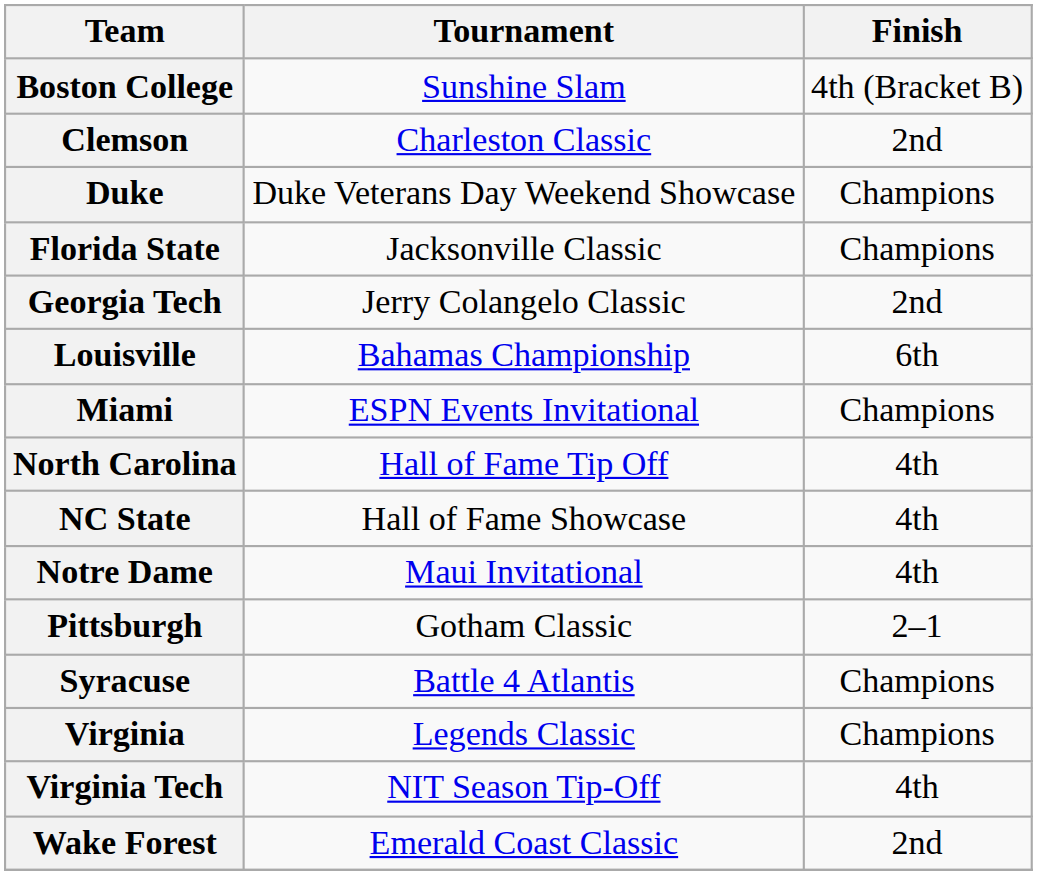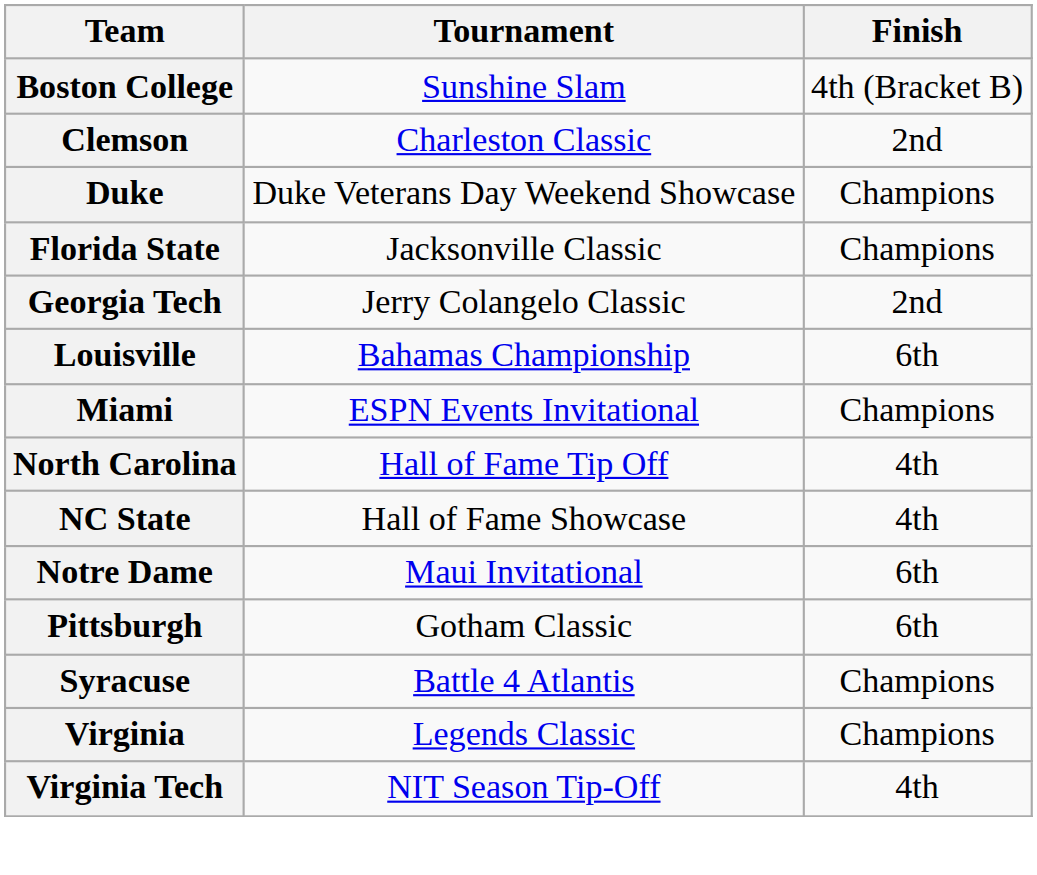(917, 572) 4th -> (917, 572) 6th
(917, 626) 2–1 -> (917, 626) 6th
- row: (125, 842)
